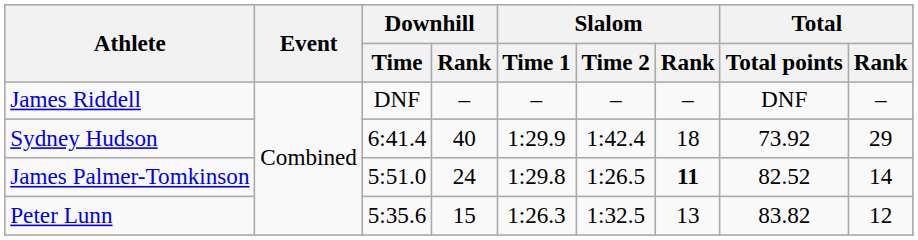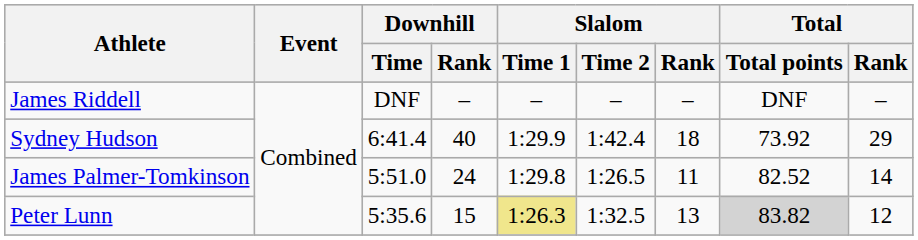(688, 176) bold -> (688, 176) normal
(536, 215) no background -> (536, 215) khaki background
(784, 215) no background -> (784, 215) lightgrey background
